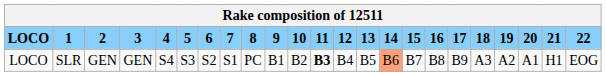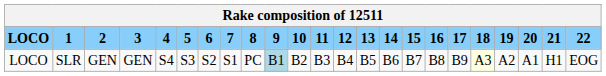(276, 60) no background -> (276, 60) lightblue background
(322, 60) bold -> (322, 60) normal
(391, 60) lightsalmon background -> (391, 60) no background
(483, 60) no background -> (483, 60) lightyellow background
